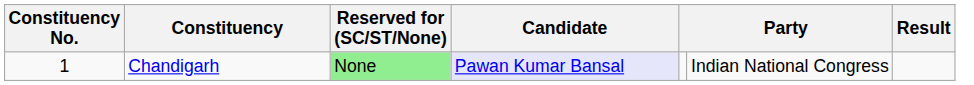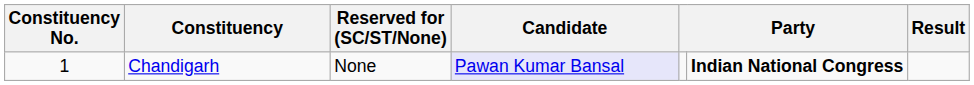(355, 66) lightgreen background -> (355, 66) no background
(790, 66) normal -> (797, 66) bold
